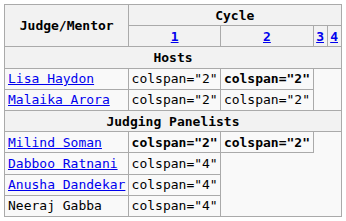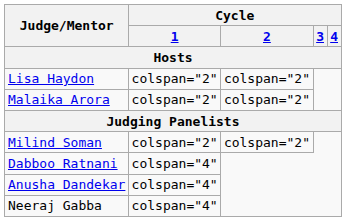(267, 79) bold -> (267, 79) normal
(175, 142) bold -> (175, 142) normal
(267, 142) bold -> (267, 142) normal
